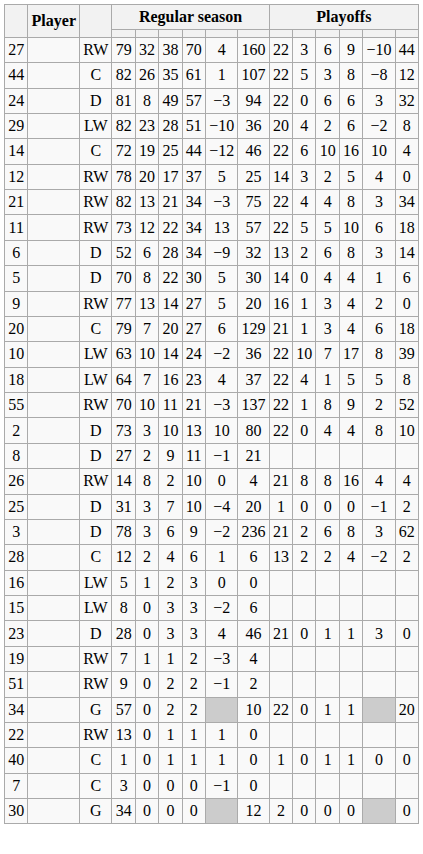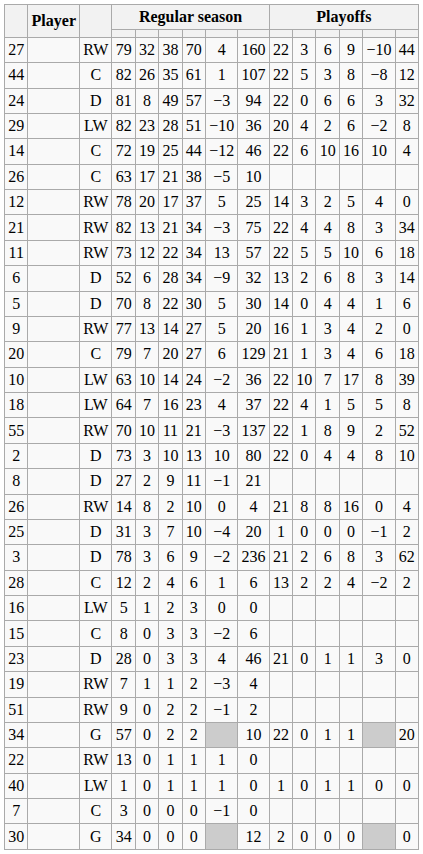+ row: (16, 176)
(379, 481) 4 -> (379, 506) 0
(96, 608) LW -> (96, 633) C
(96, 760) C -> (96, 785) LW
